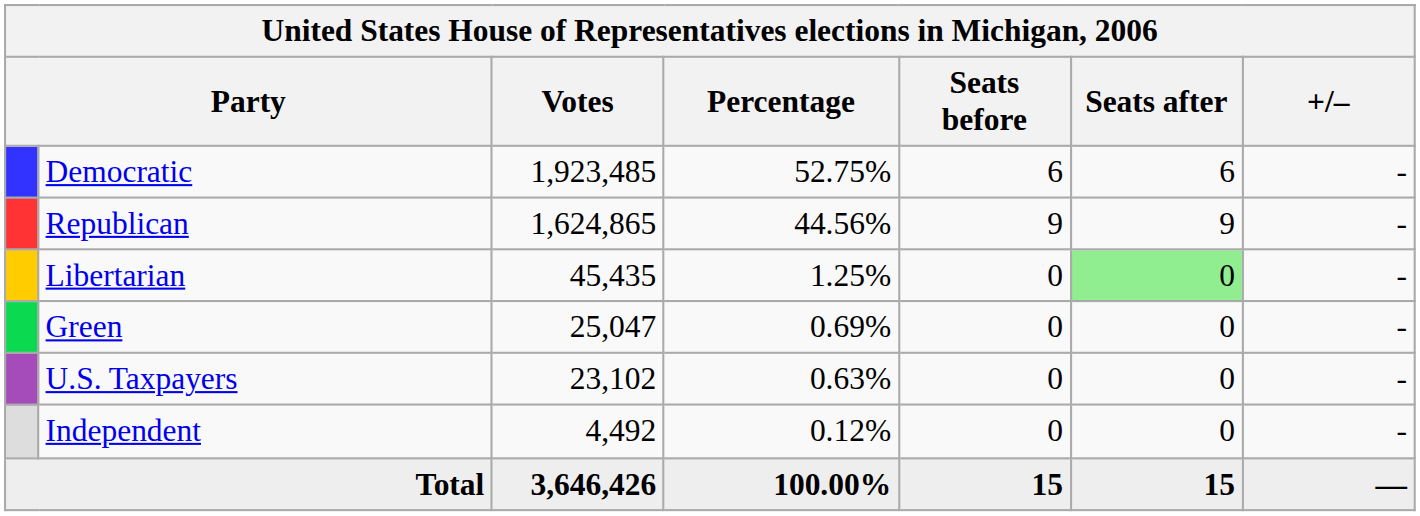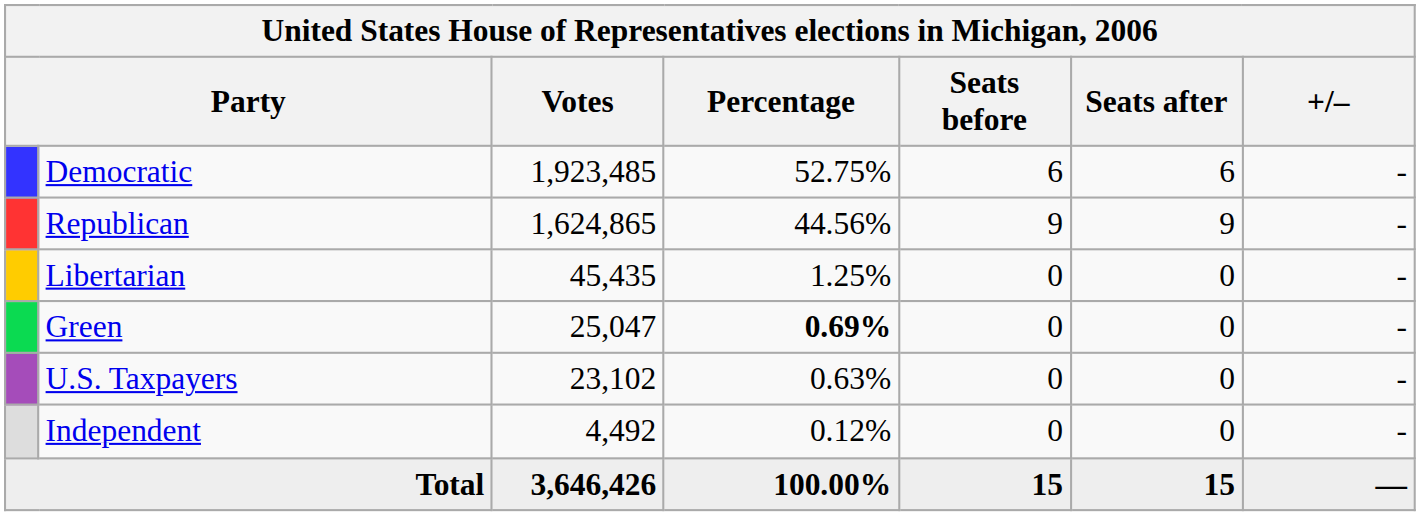(1227, 275) lightgreen background -> (1227, 275) no background
(850, 327) normal -> (848, 327) bold
